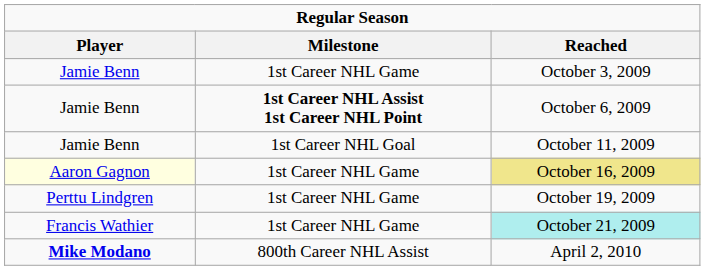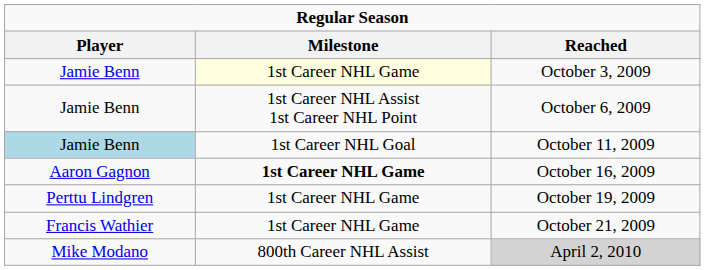(343, 71) no background -> (343, 71) lightyellow background
(343, 108) bold -> (343, 108) normal
(100, 144) no background -> (100, 144) lightblue background
(100, 171) lightyellow background -> (100, 171) no background
(343, 171) normal -> (343, 171) bold
(596, 171) khaki background -> (596, 171) no background
(596, 225) paleturquoise background -> (596, 225) no background
(100, 252) bold -> (100, 252) normal
(596, 252) no background -> (596, 252) lightgrey background
